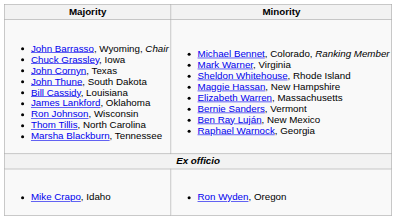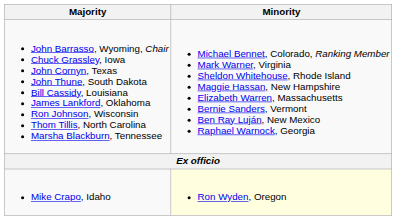(281, 198) no background -> (281, 198) lightyellow background
